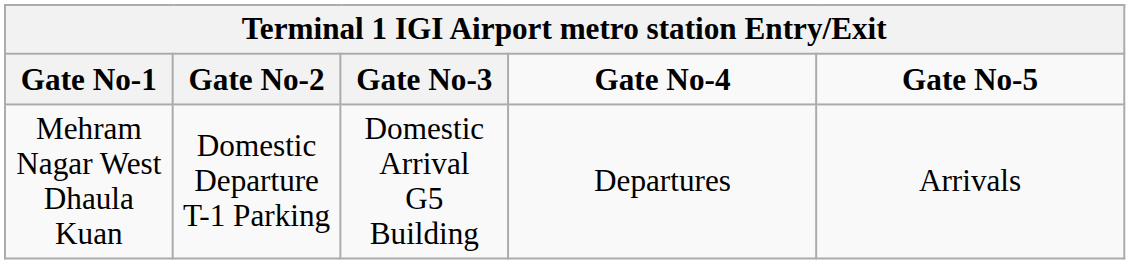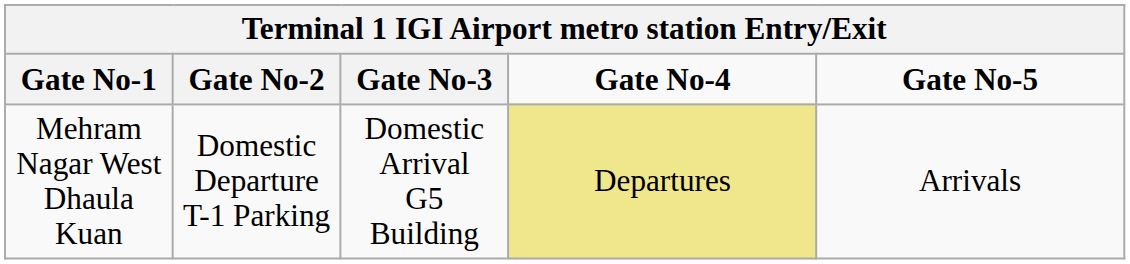(662, 180) no background -> (662, 180) khaki background
